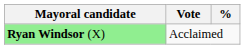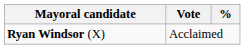(56, 34) lightgreen background -> (56, 34) no background
